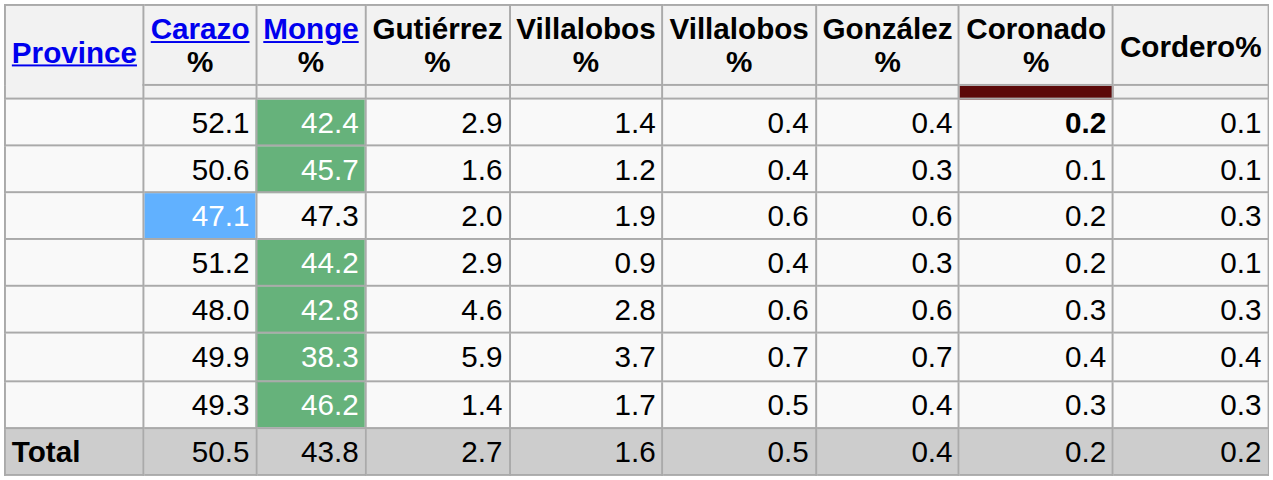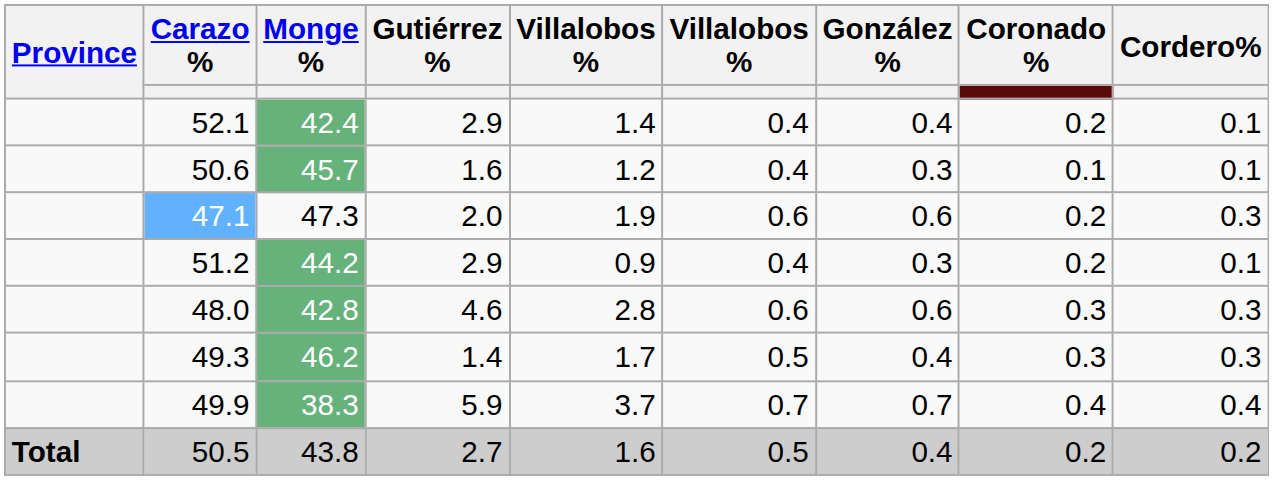(1086, 122) bold -> (1086, 122) normal
rows swapped: (221, 357) <-> (221, 404)
